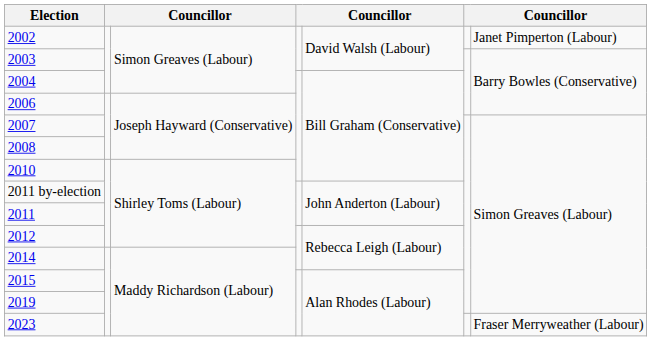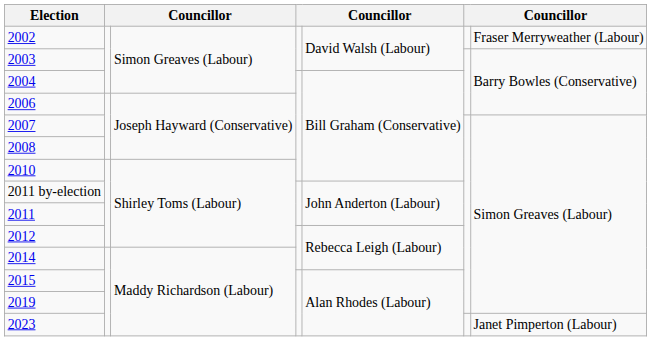(545, 37) Janet Pimperton (Labour) -> (559, 37) Fraser Merryweather (Labour)
(559, 324) Fraser Merryweather (Labour) -> (545, 324) Janet Pimperton (Labour)
